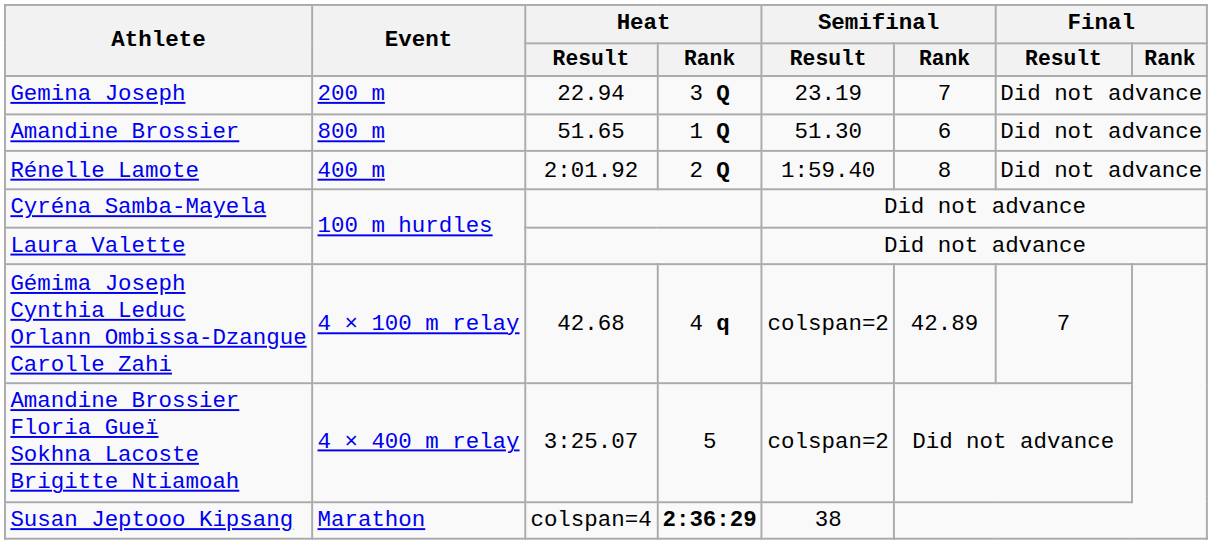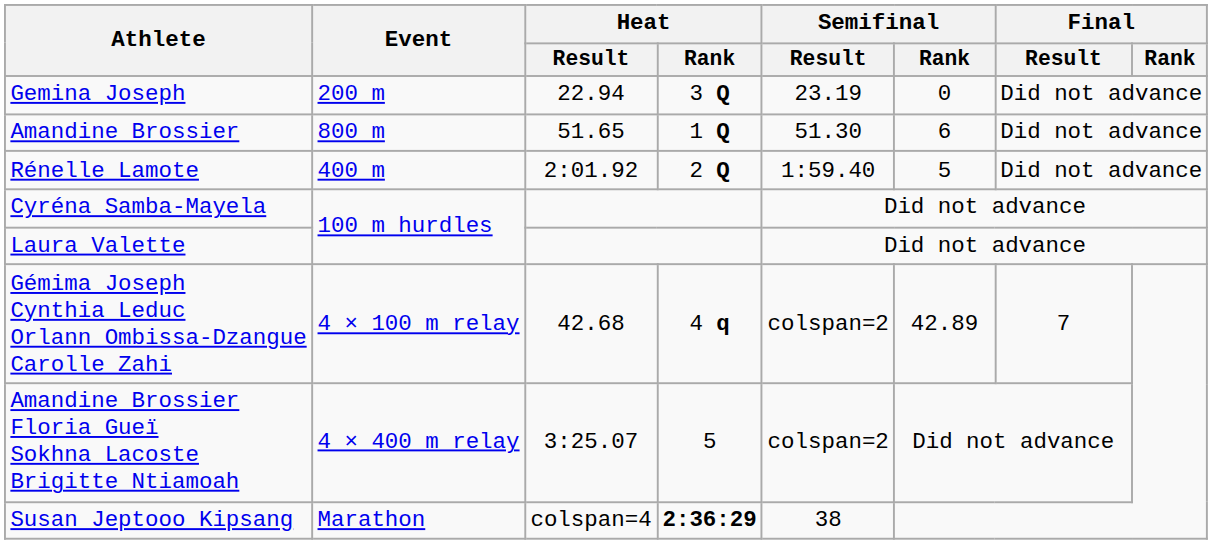(945, 95) 7 -> (945, 95) 0
(945, 170) 8 -> (945, 170) 5
